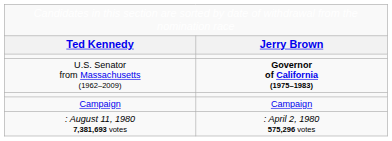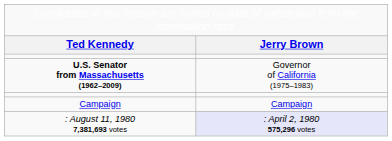(100, 76) normal -> (100, 76) bold
(292, 76) bold -> (292, 76) normal
(292, 124) no background -> (292, 124) lavender background
